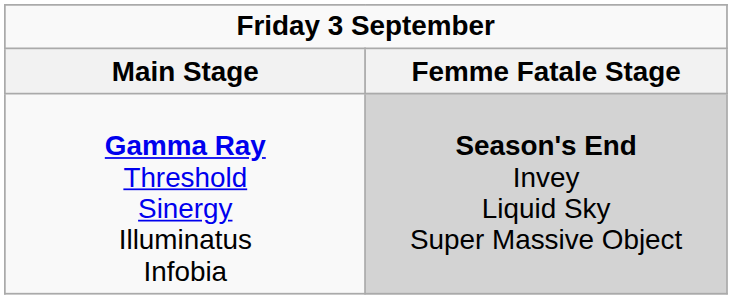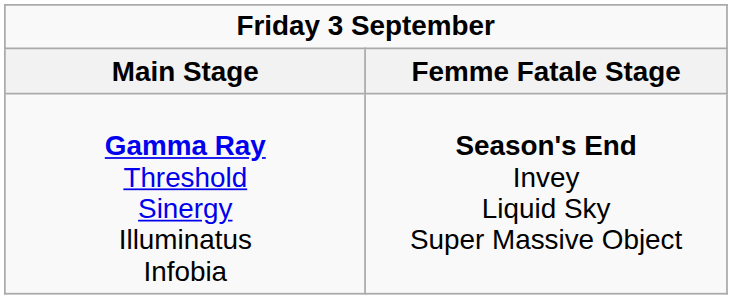(546, 193) lightgrey background -> (546, 193) no background
